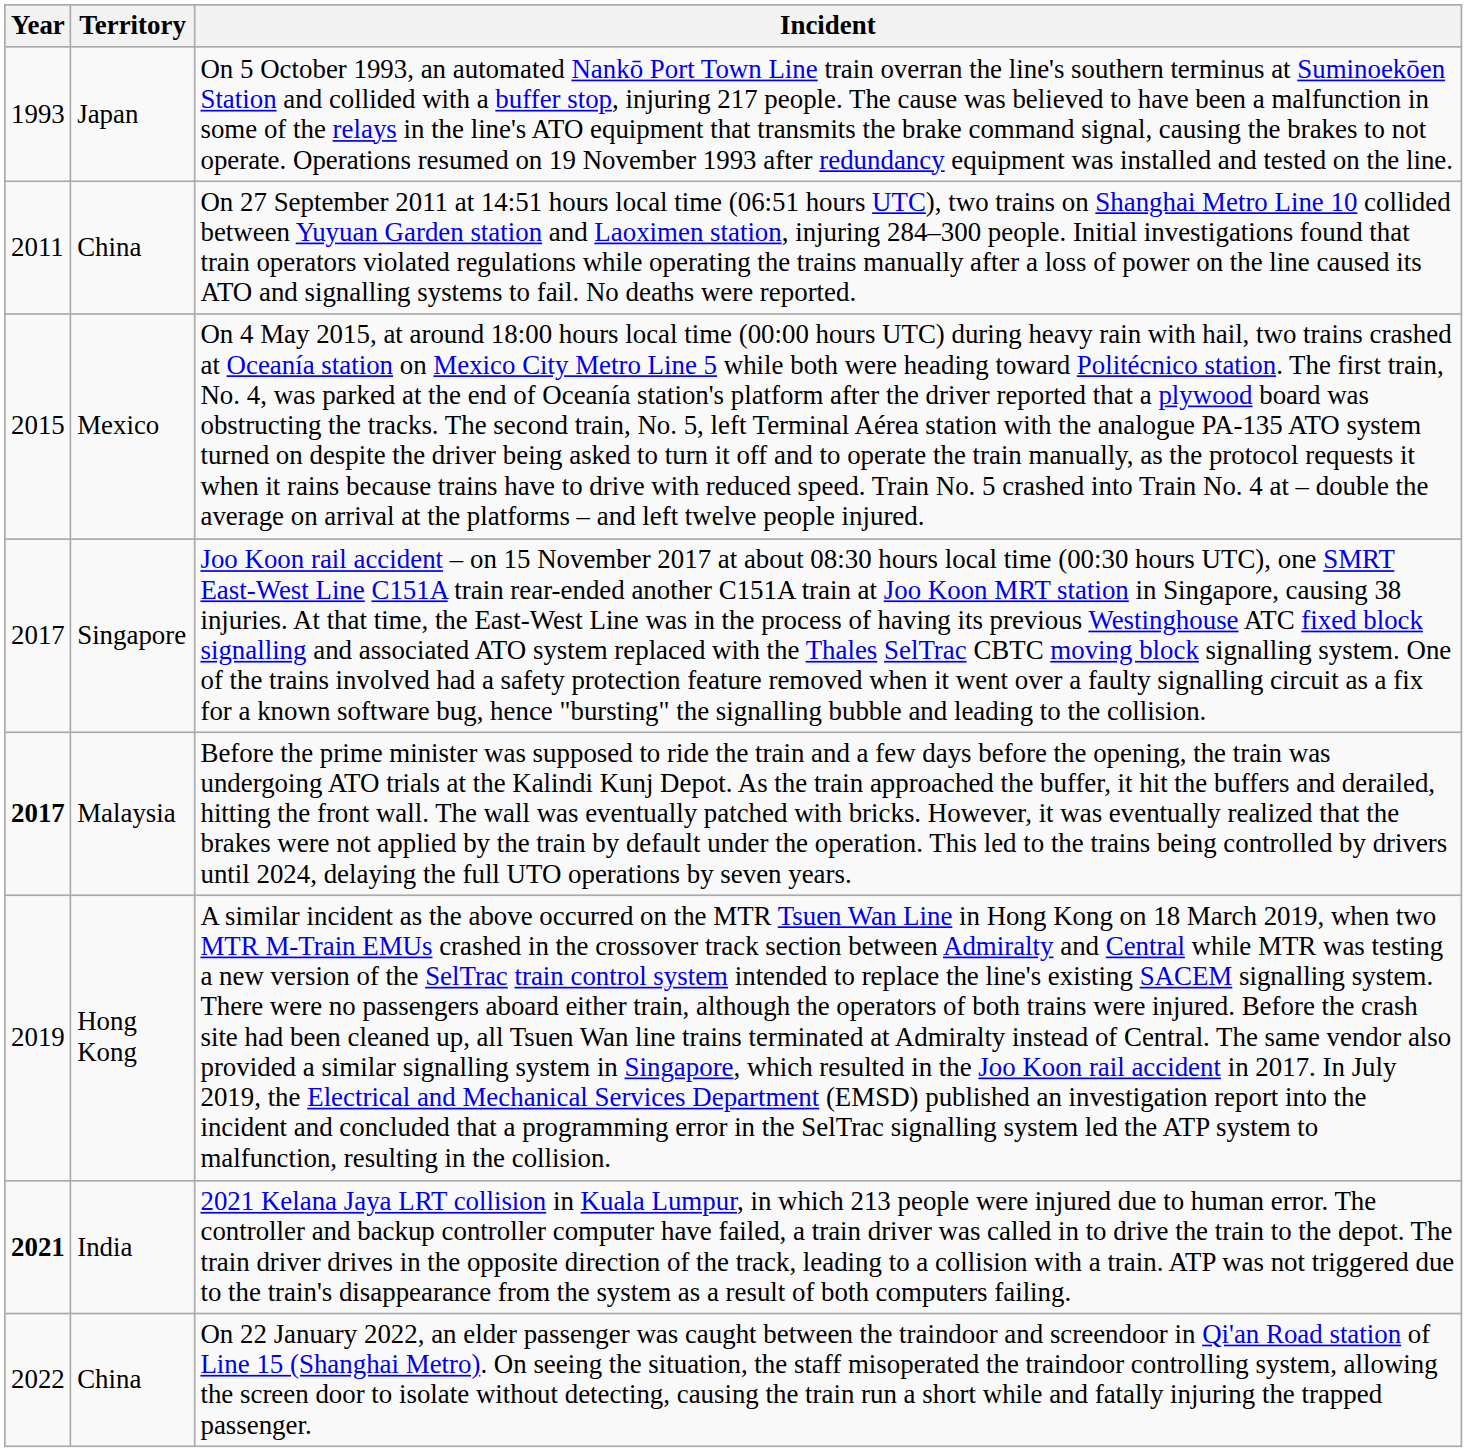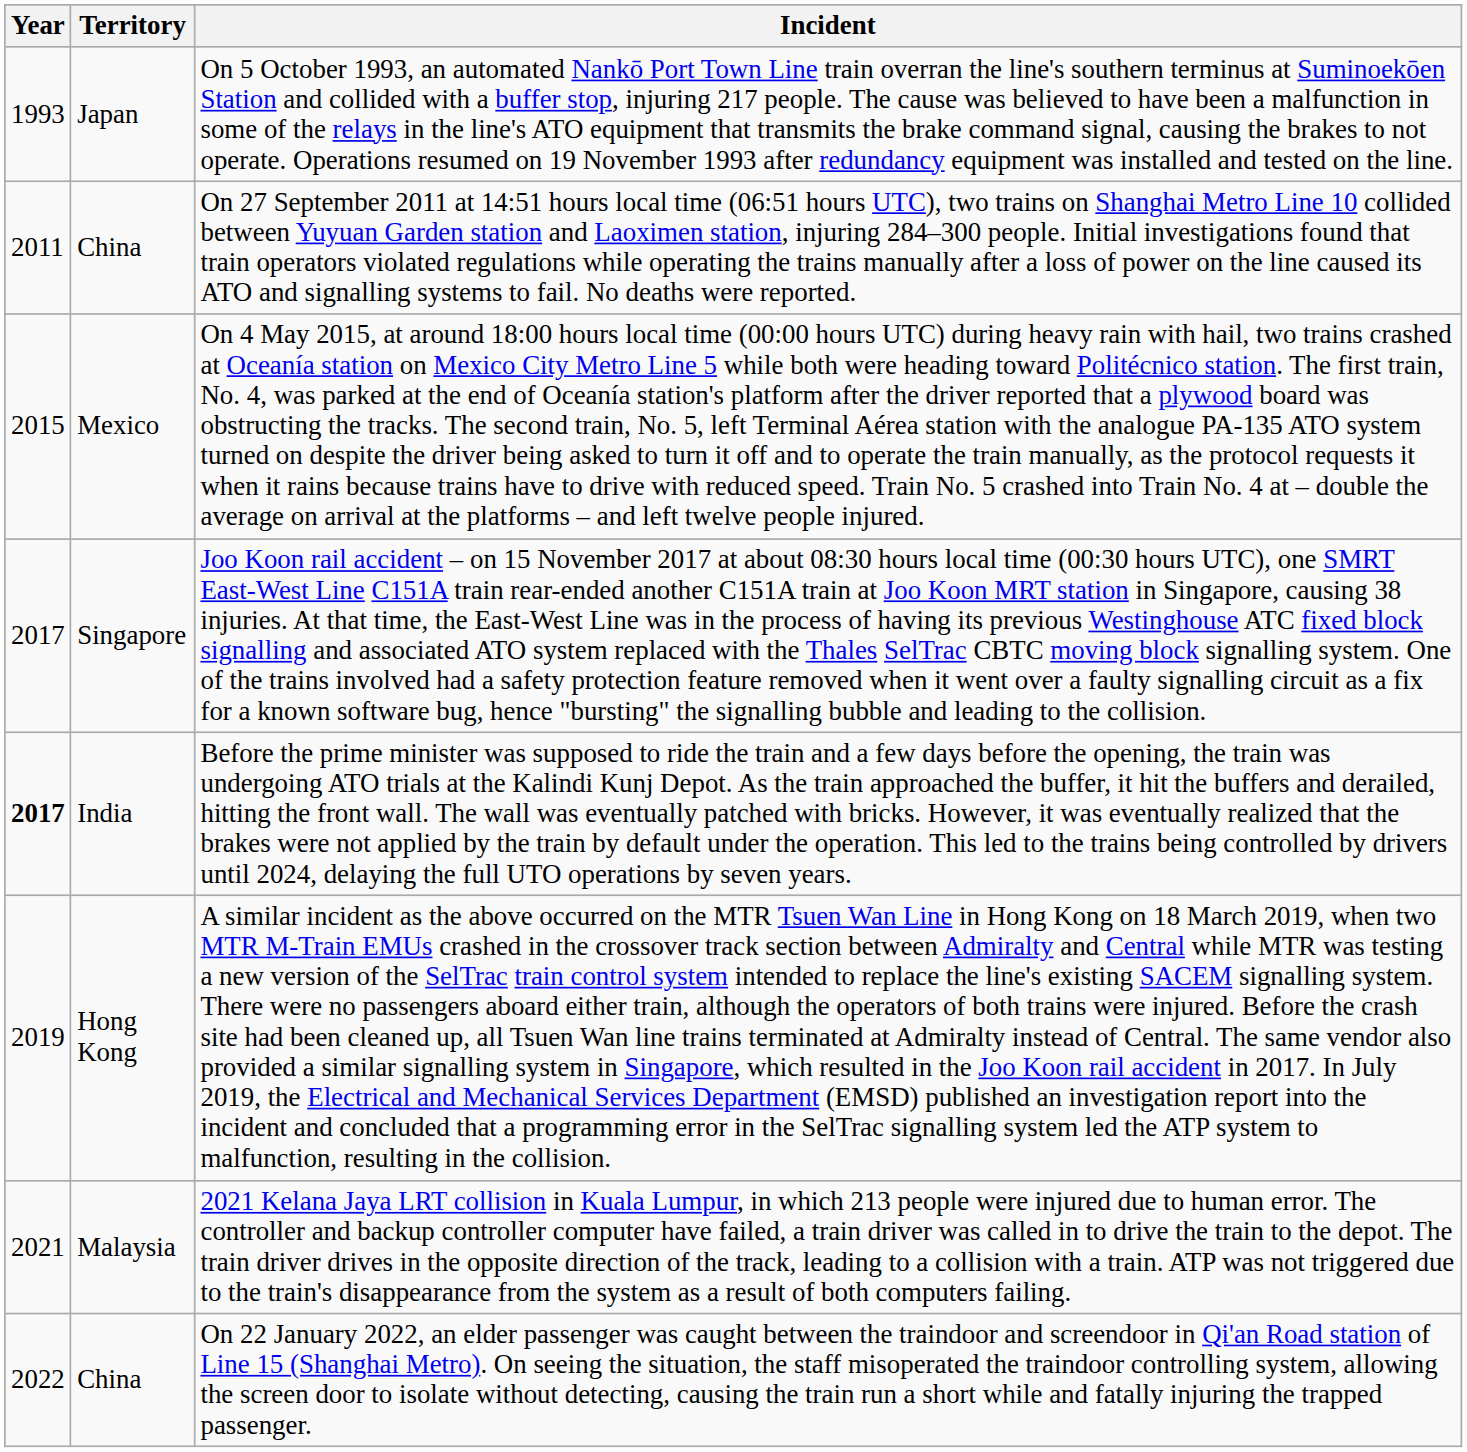(126, 813) Malaysia -> (105, 813) India
(38, 1246) bold -> (38, 1246) normal
(105, 1246) India -> (126, 1246) Malaysia
